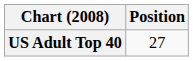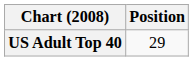(157, 42) 27 -> (157, 42) 29
